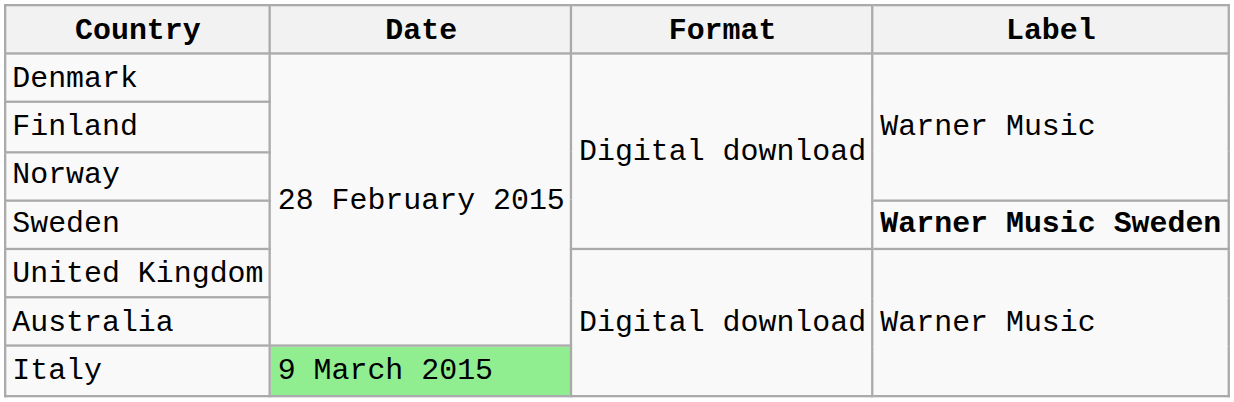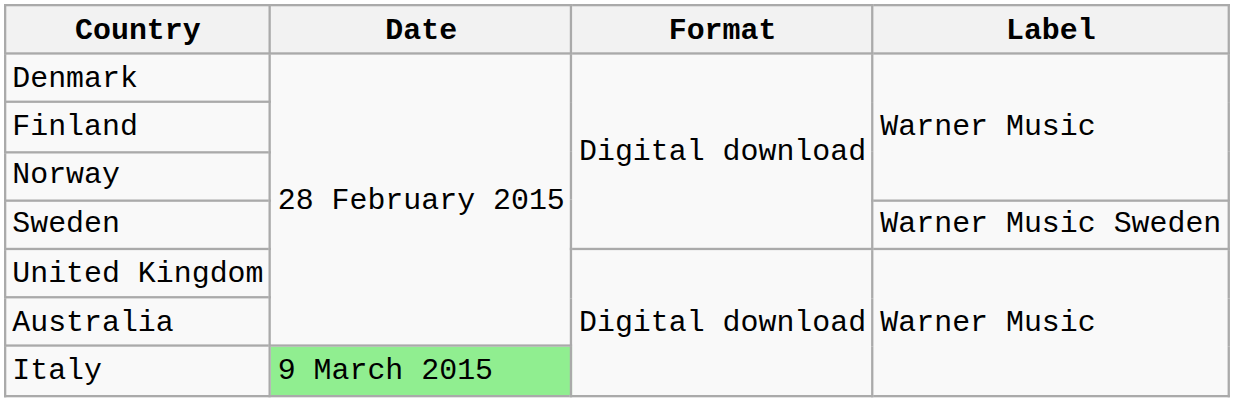(1051, 224) bold -> (1051, 224) normal
